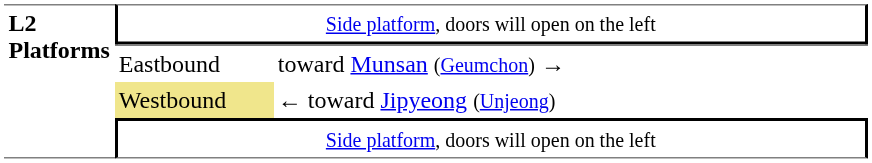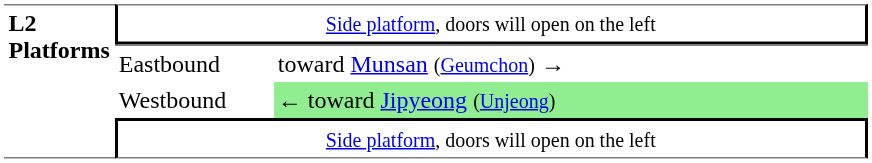(172, 99) khaki background -> (172, 99) no background
(417, 99) no background -> (417, 99) lightgreen background
